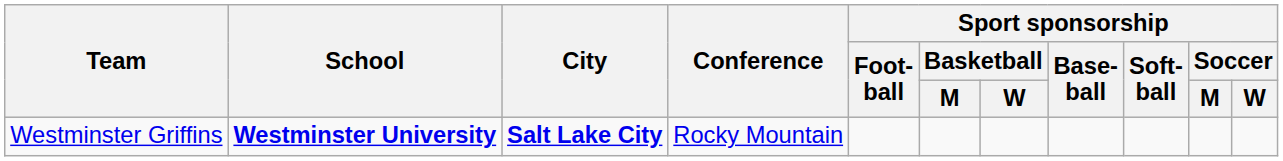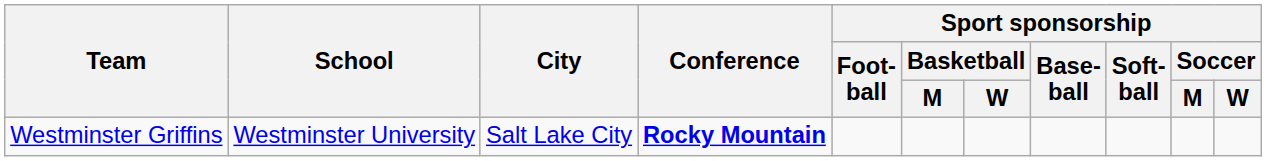(365, 135) bold -> (354, 135) normal
(585, 135) bold -> (559, 135) normal
(758, 135) normal -> (734, 135) bold
